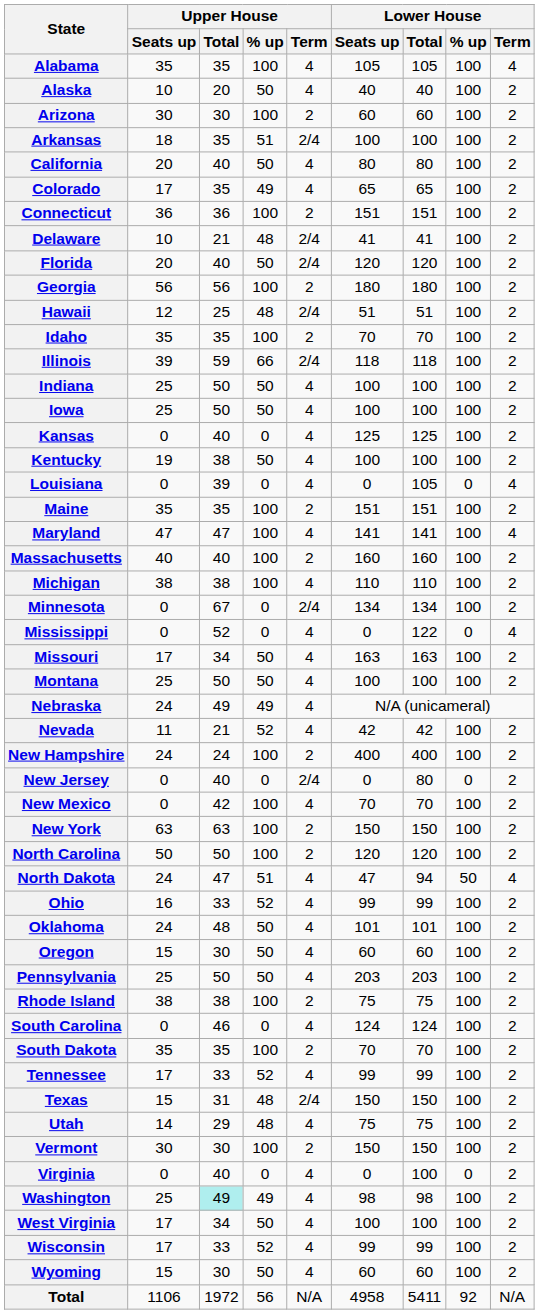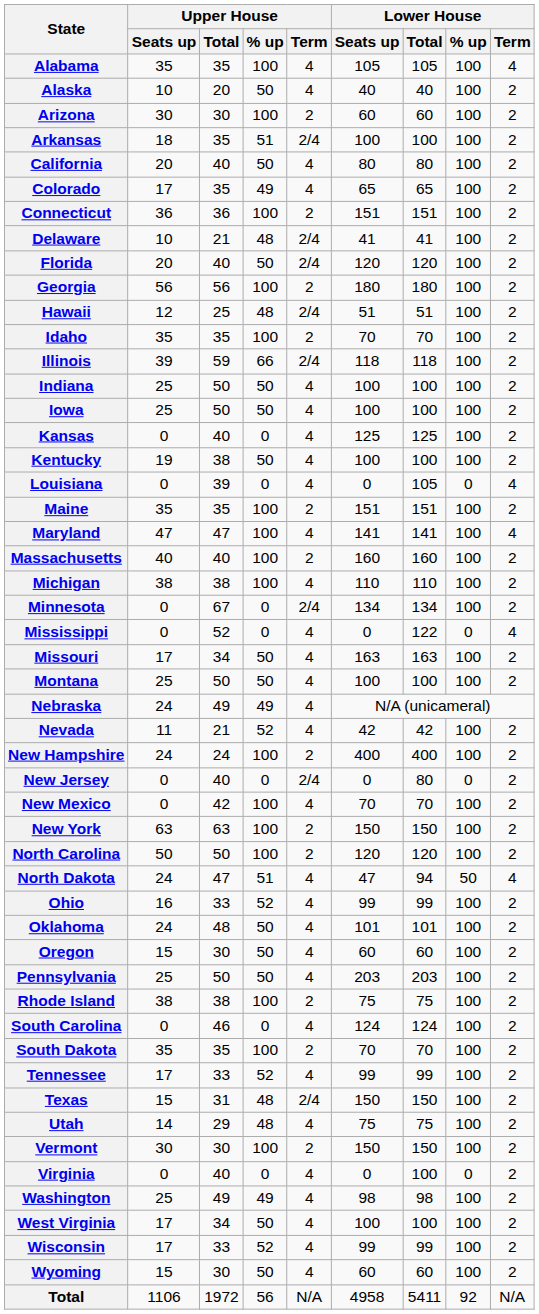(221, 1198) paleturquoise background -> (221, 1198) no background
